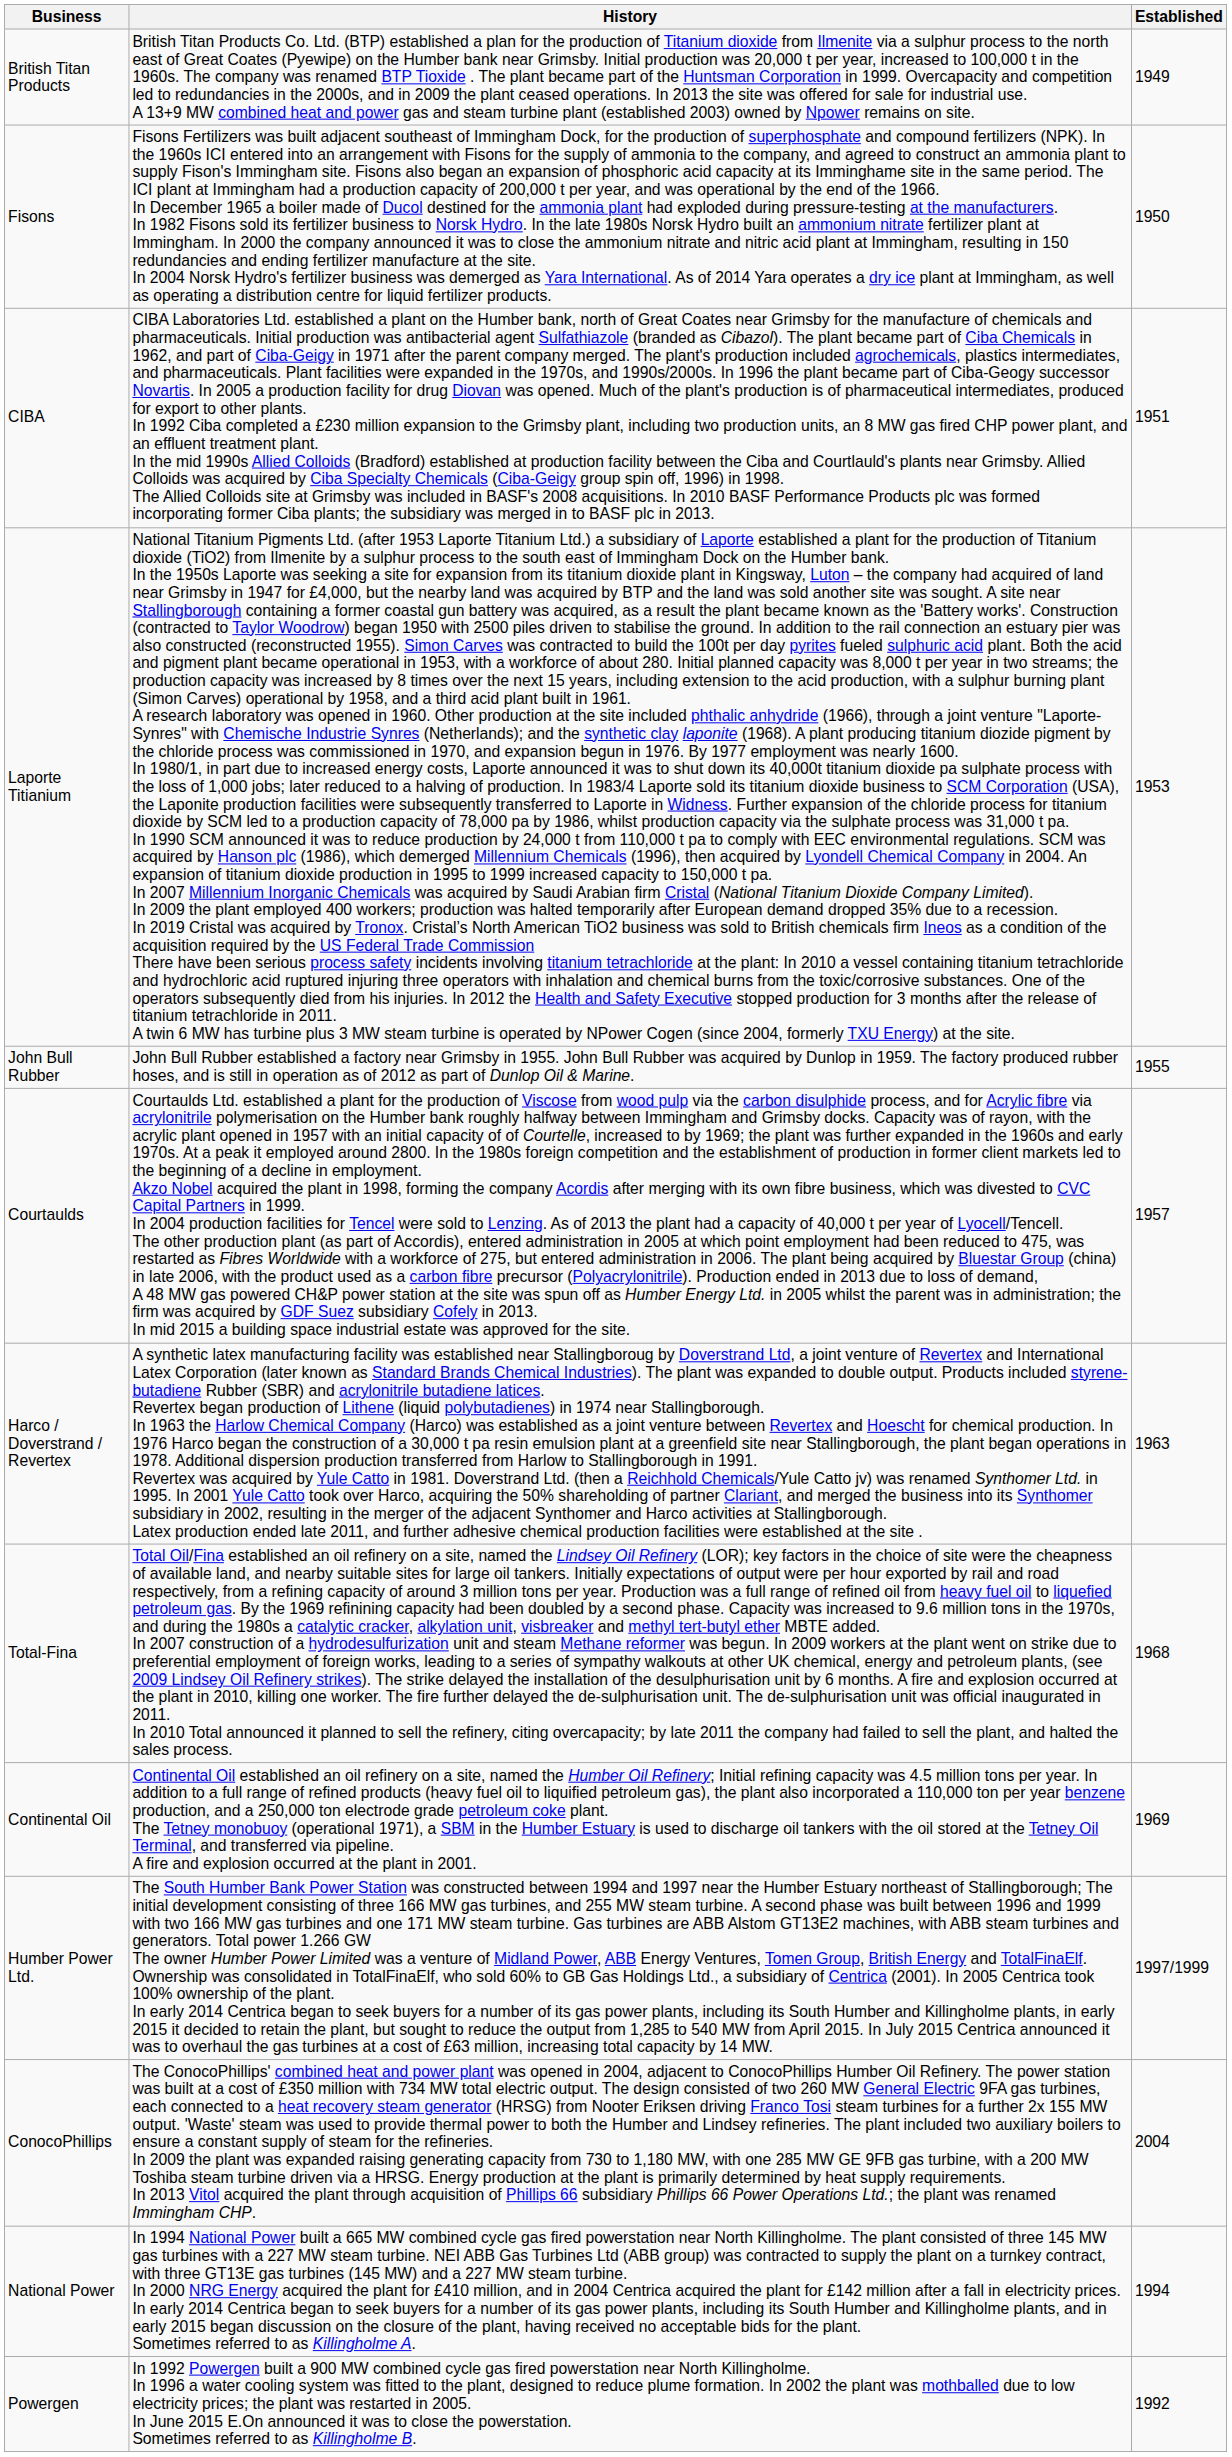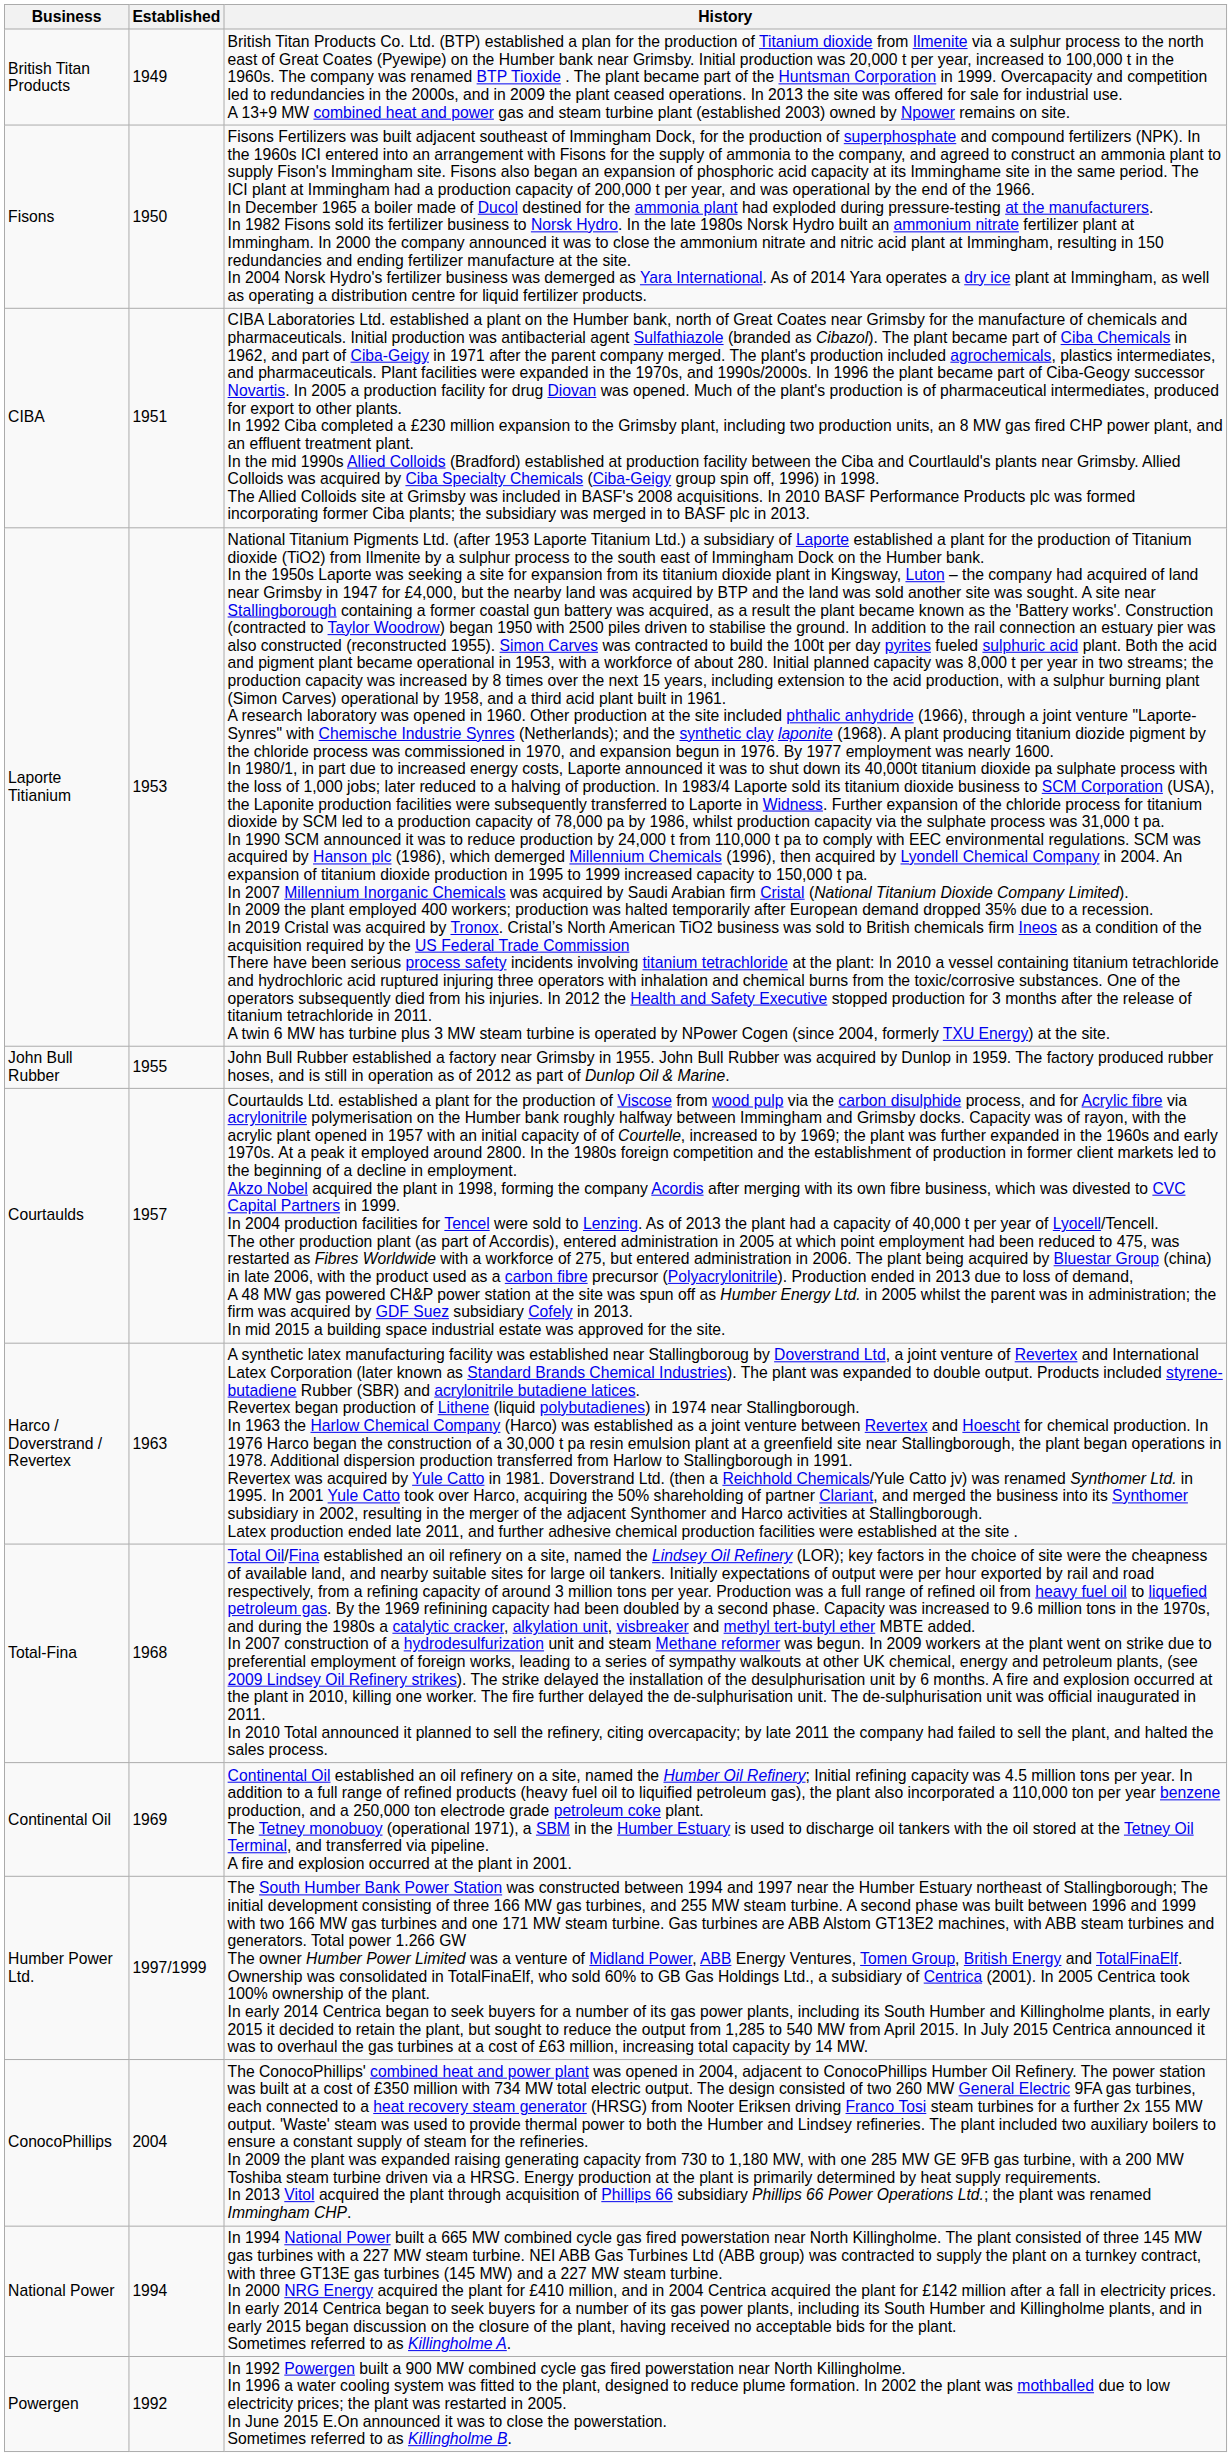columns swapped: (1179, 16) <-> (630, 16)
